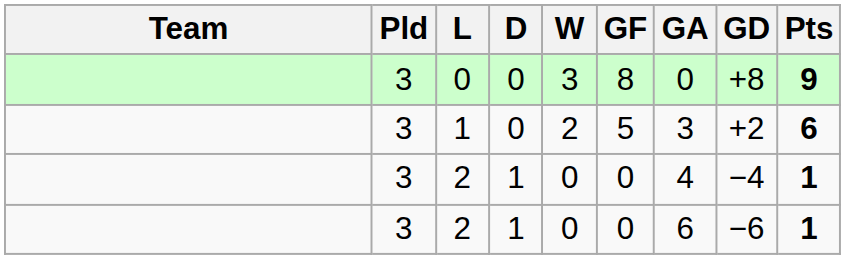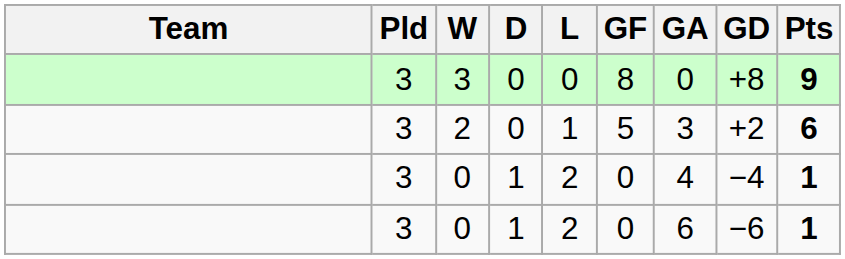columns swapped: (570, 29) <-> (462, 29)
